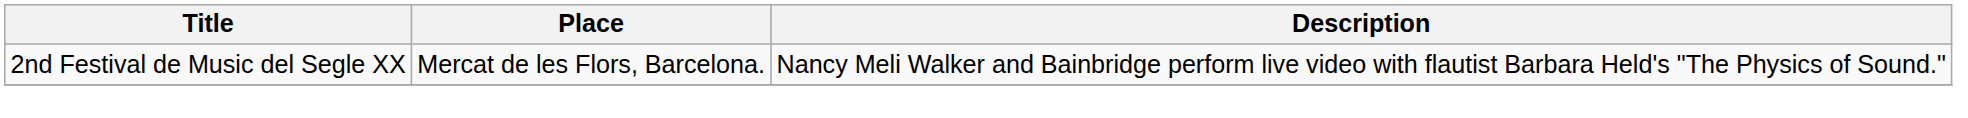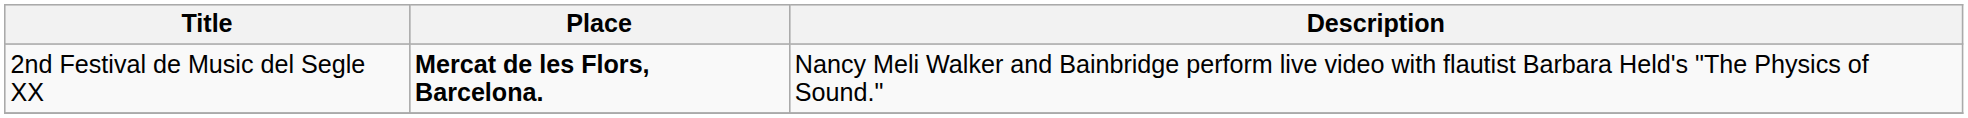(591, 64) normal -> (532, 78) bold
